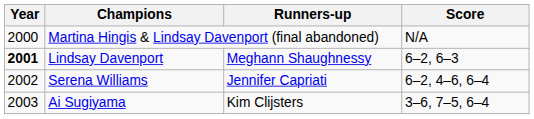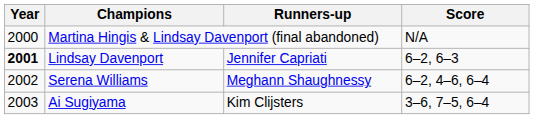(299, 59) Meghann Shaughnessy -> (277, 59) Jennifer Capriati
(277, 80) Jennifer Capriati -> (299, 80) Meghann Shaughnessy
